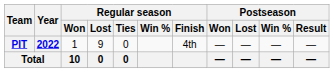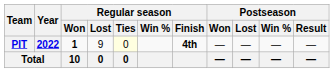(74, 44) normal -> (74, 44) bold
(126, 44) no background -> (126, 44) lightyellow background
(190, 44) normal -> (190, 44) bold
